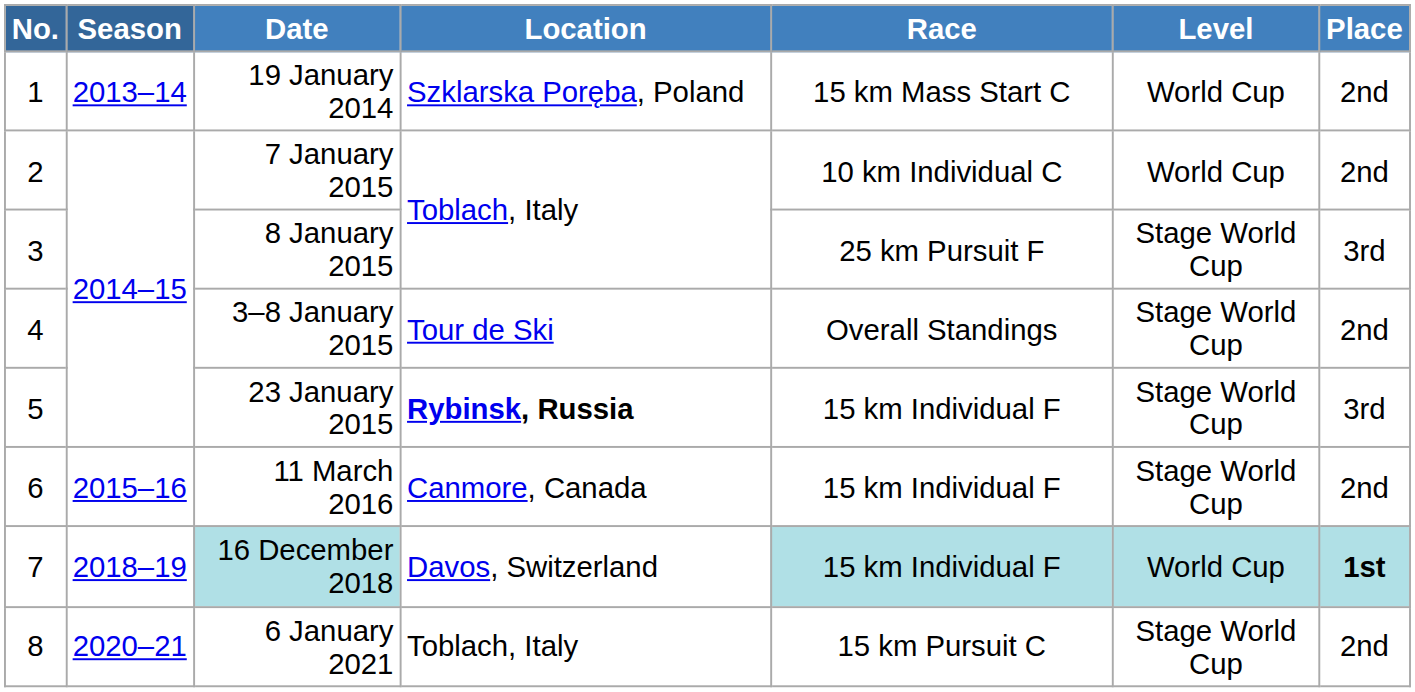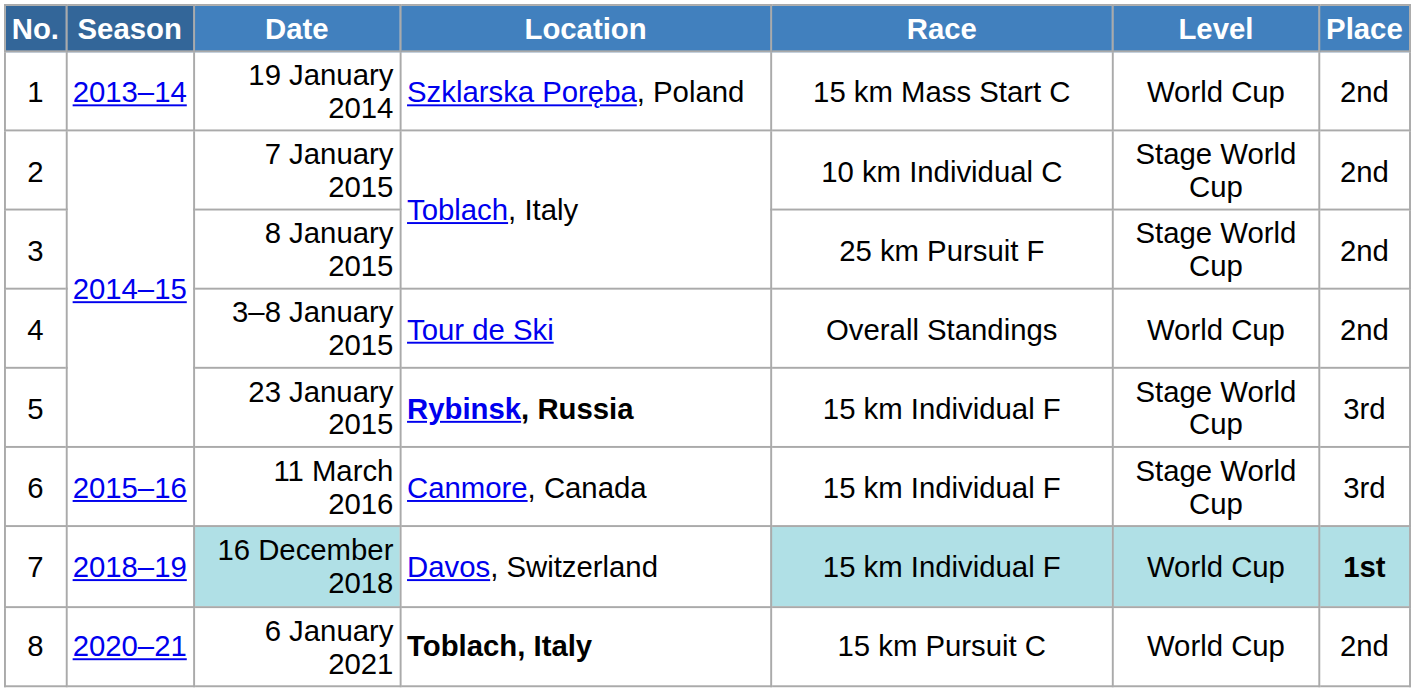(1216, 170) World Cup -> (1216, 170) Stage World Cup
(1364, 250) 3rd -> (1364, 250) 2nd
(1216, 329) Stage World Cup -> (1216, 329) World Cup
(1364, 487) 2nd -> (1364, 487) 3rd
(493, 646) normal -> (500, 646) bold
(1216, 646) Stage World Cup -> (1216, 646) World Cup
